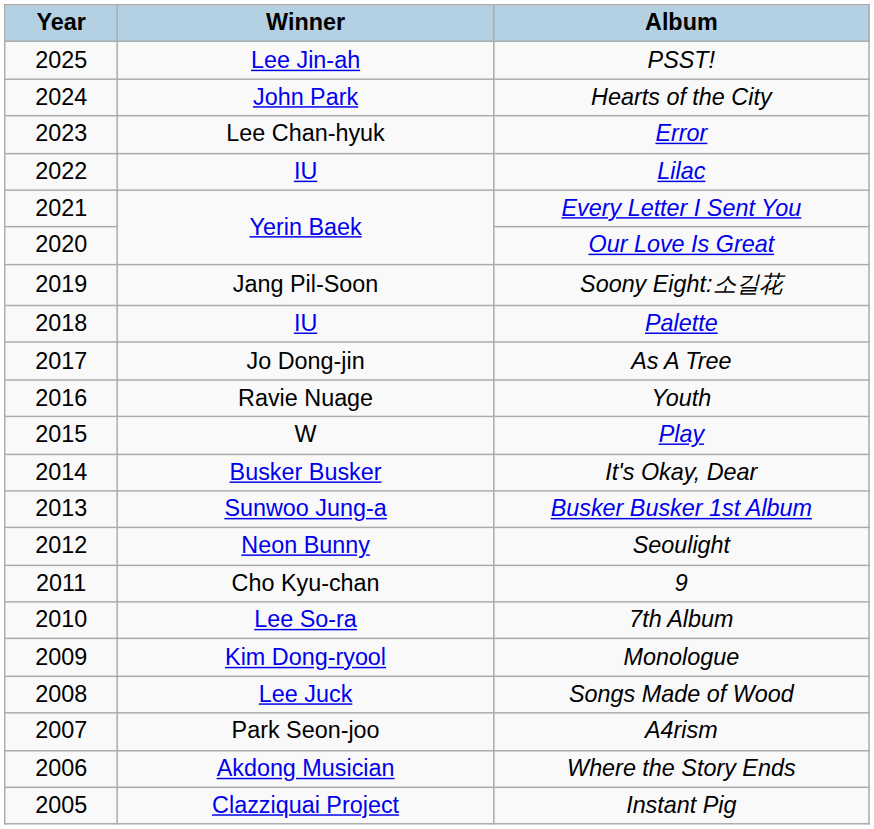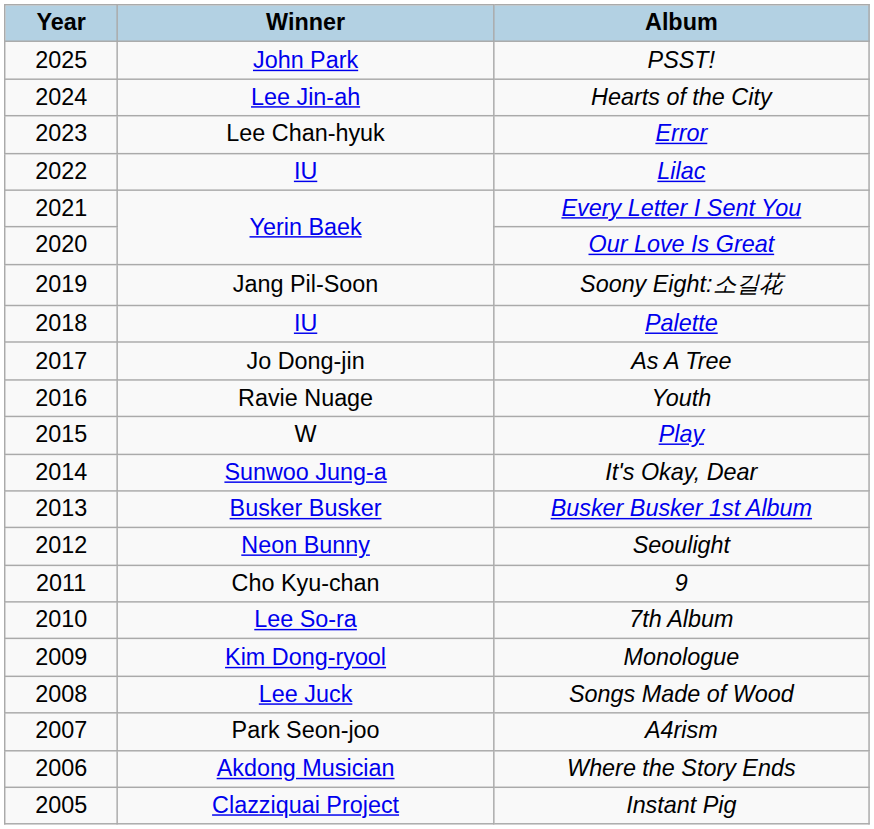(306, 60) Lee Jin-ah -> (306, 60) John Park
(306, 97) John Park -> (306, 97) Lee Jin-ah
(306, 471) Busker Busker -> (306, 471) Sunwoo Jung-a
(306, 509) Sunwoo Jung-a -> (306, 509) Busker Busker
